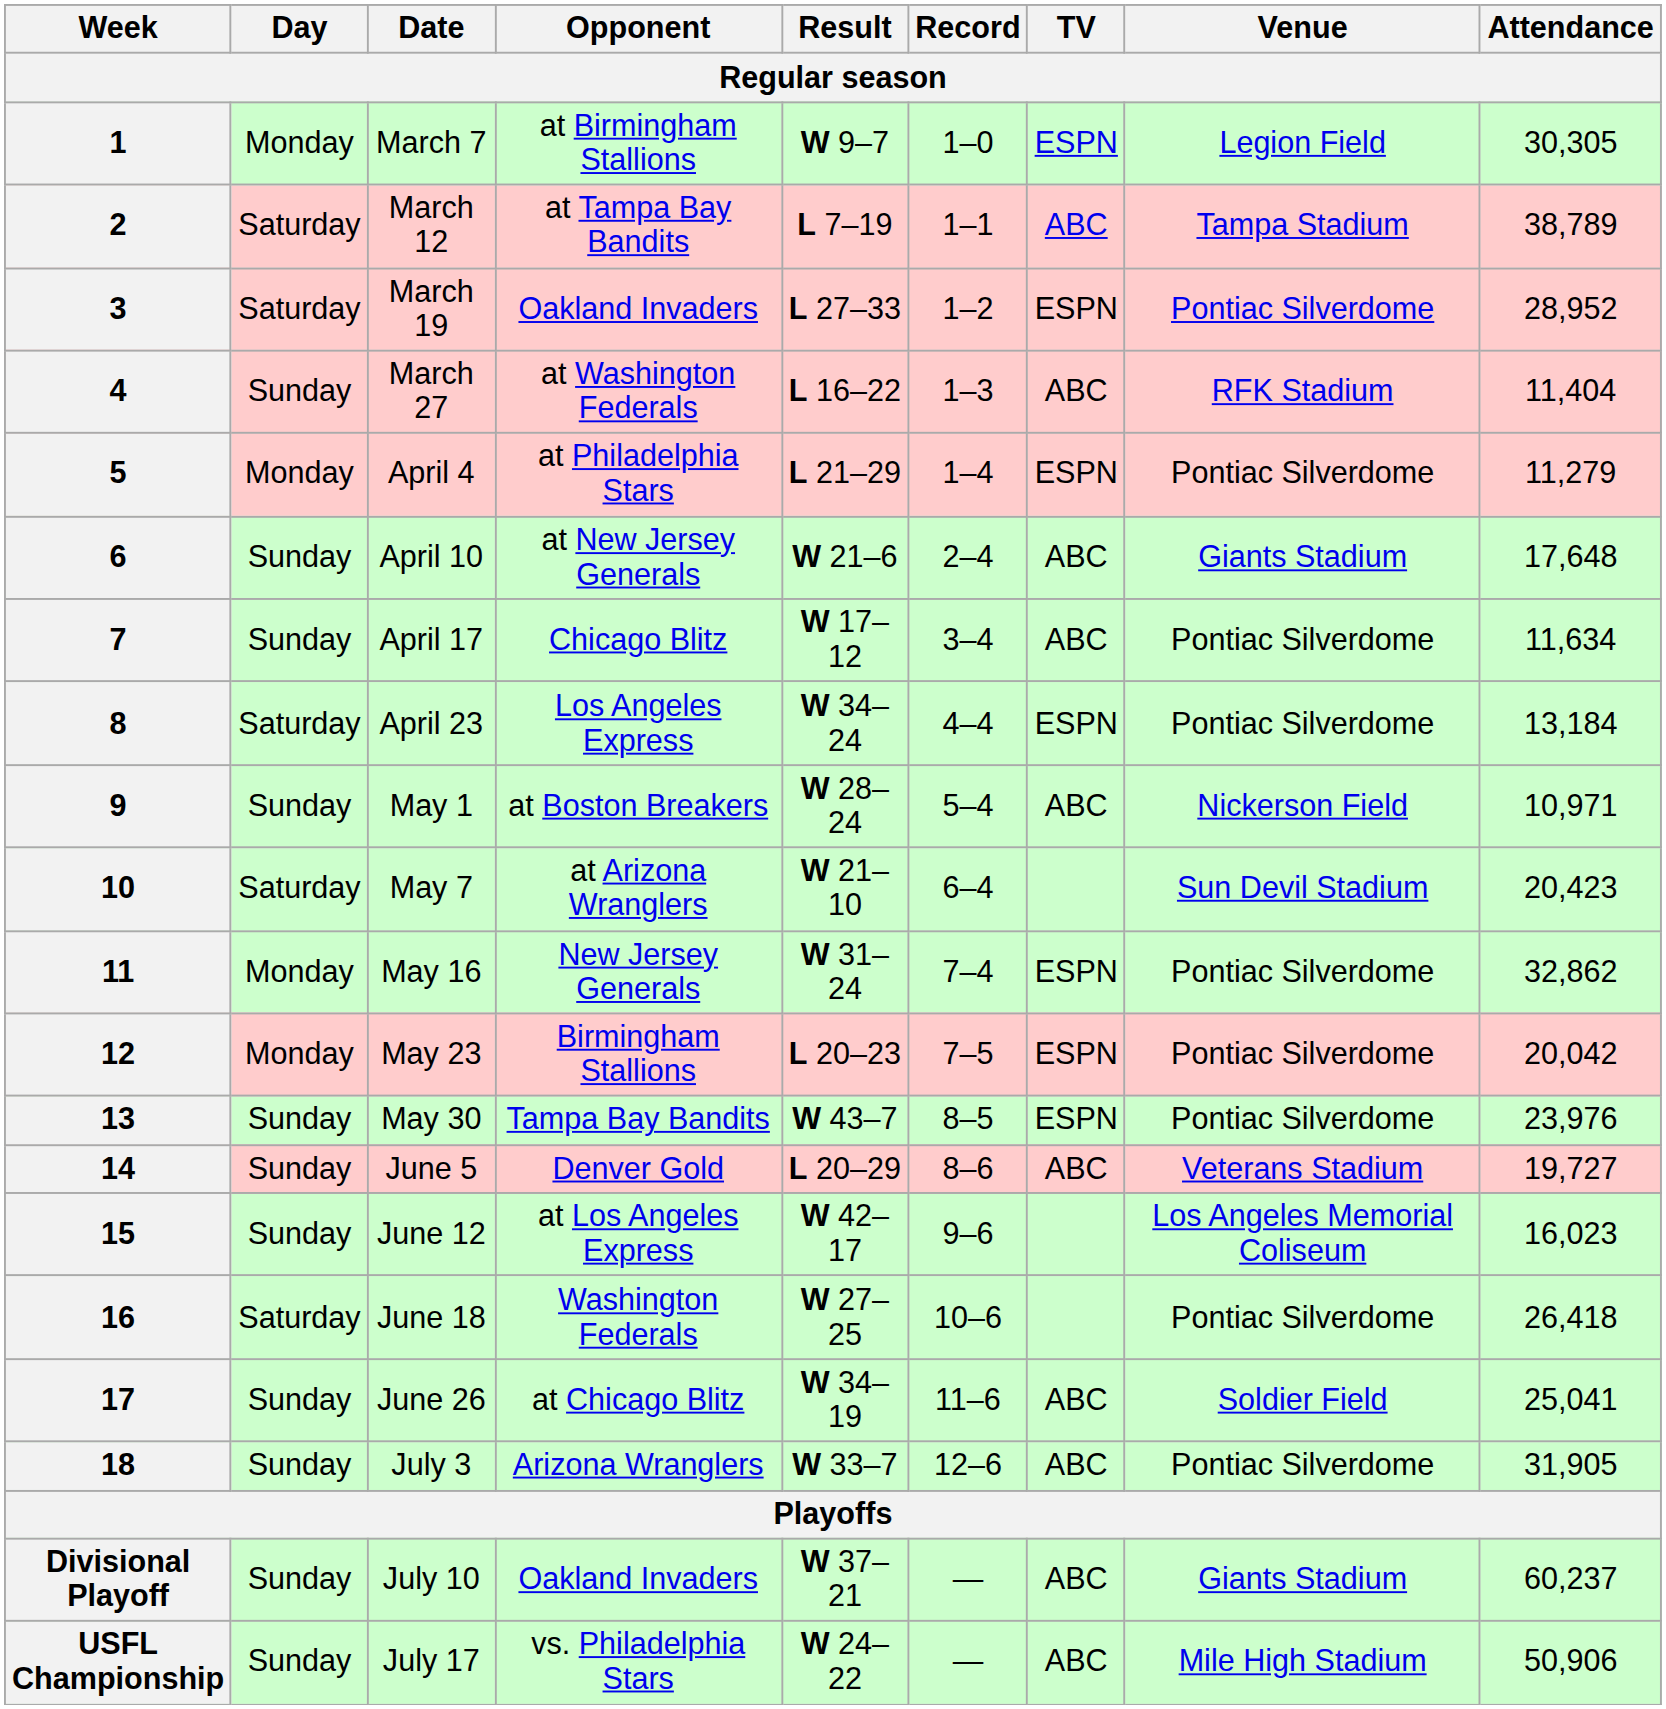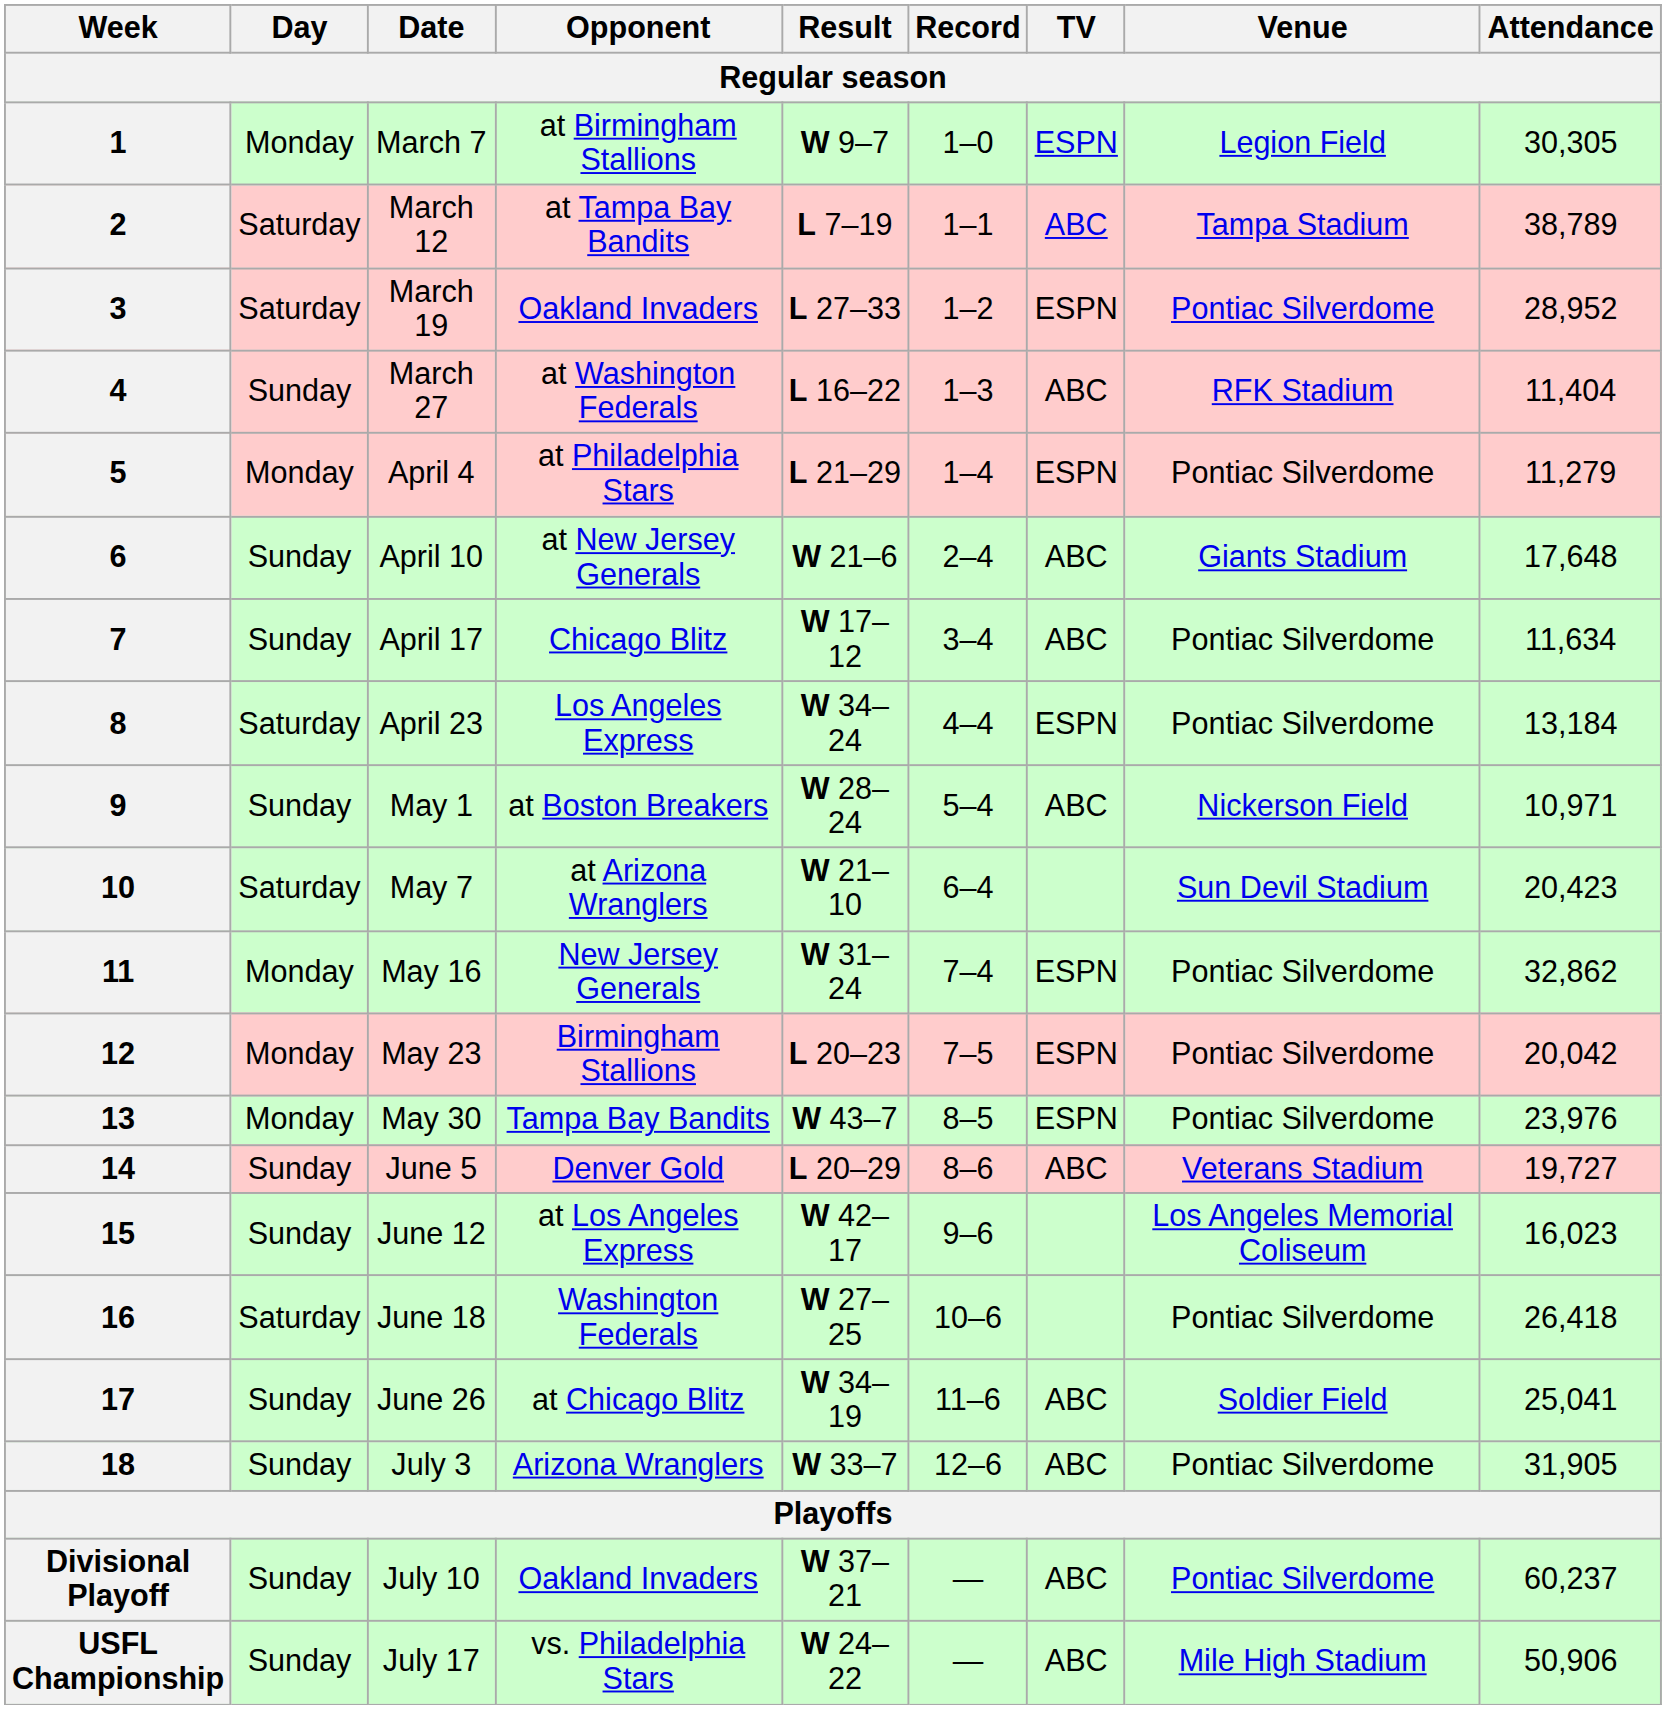(299, 1119) Sunday -> (299, 1119) Monday
(1303, 1579) Giants Stadium -> (1303, 1579) Pontiac Silverdome
